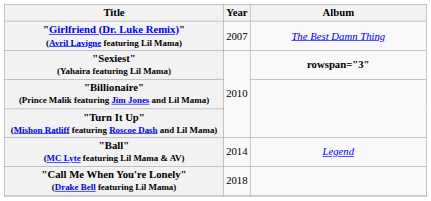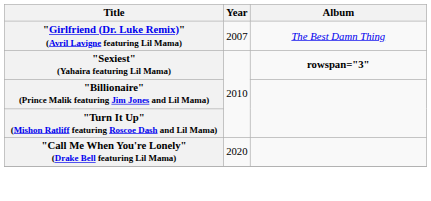- row: (114, 152)
(237, 181) 2018 -> (237, 152) 2020
